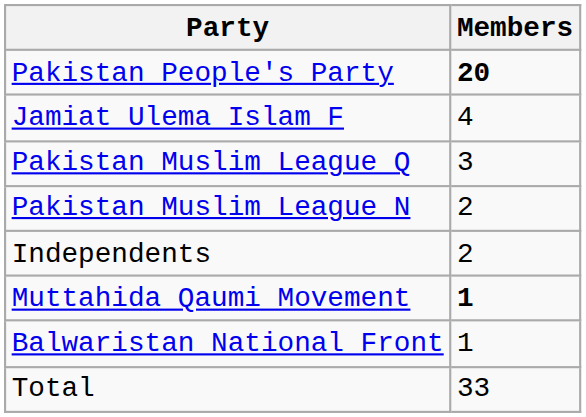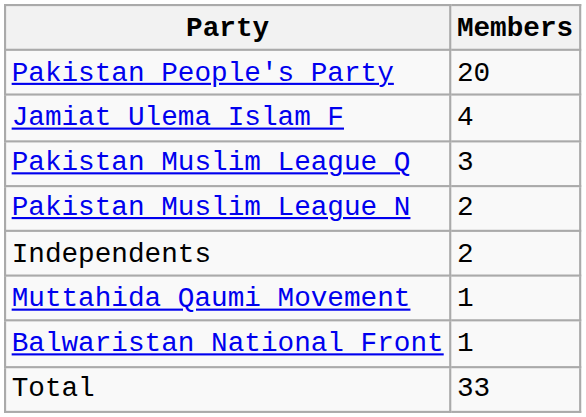(474, 73) bold -> (474, 73) normal
(465, 298) bold -> (465, 298) normal
